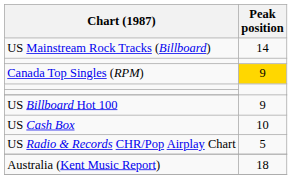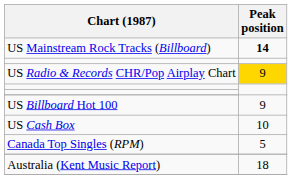(263, 48) normal -> (263, 48) bold
(76, 73) Canada Top Singles (RPM) -> (121, 73) US Radio & Records CHR/Pop Airplay Chart
(121, 144) US Radio & Records CHR/Pop Airplay Chart -> (76, 144) Canada Top Singles (RPM)
